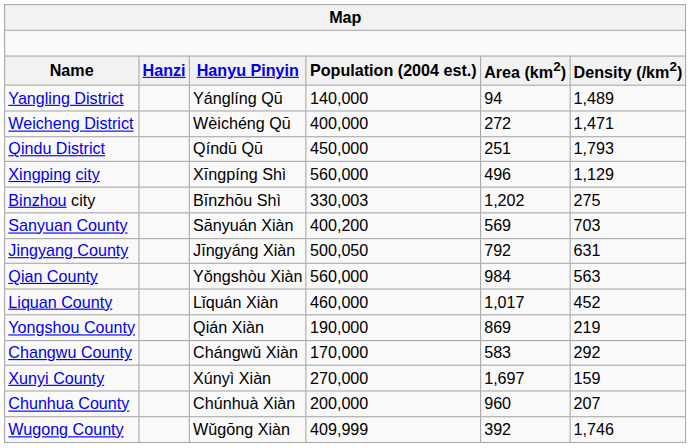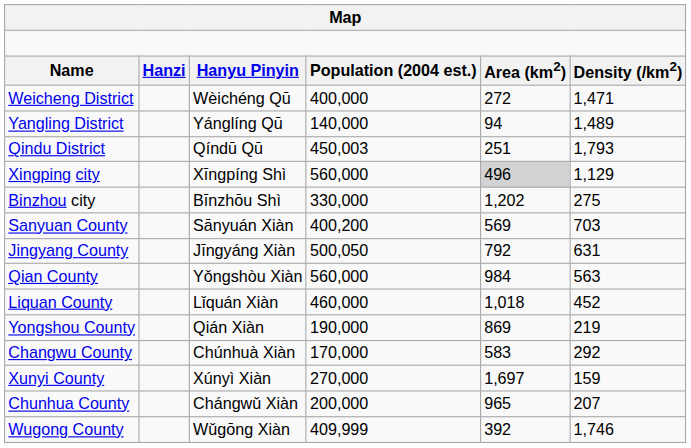rows swapped: (71, 124) <-> (66, 98)
(339, 149) 450,000 -> (339, 149) 450,003
(498, 175) no background -> (498, 175) lightgrey background
(339, 200) 330,003 -> (339, 200) 330,000
(504, 302) 1,017 -> (504, 302) 1,018
(246, 353) Chángwǔ Xiàn -> (244, 353) Chúnhuà Xiàn
(244, 404) Chúnhuà Xiàn -> (246, 404) Chángwǔ Xiàn
(498, 404) 960 -> (498, 404) 965
